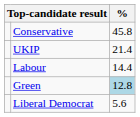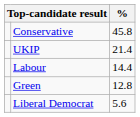(122, 85) lightblue background -> (122, 85) no background
